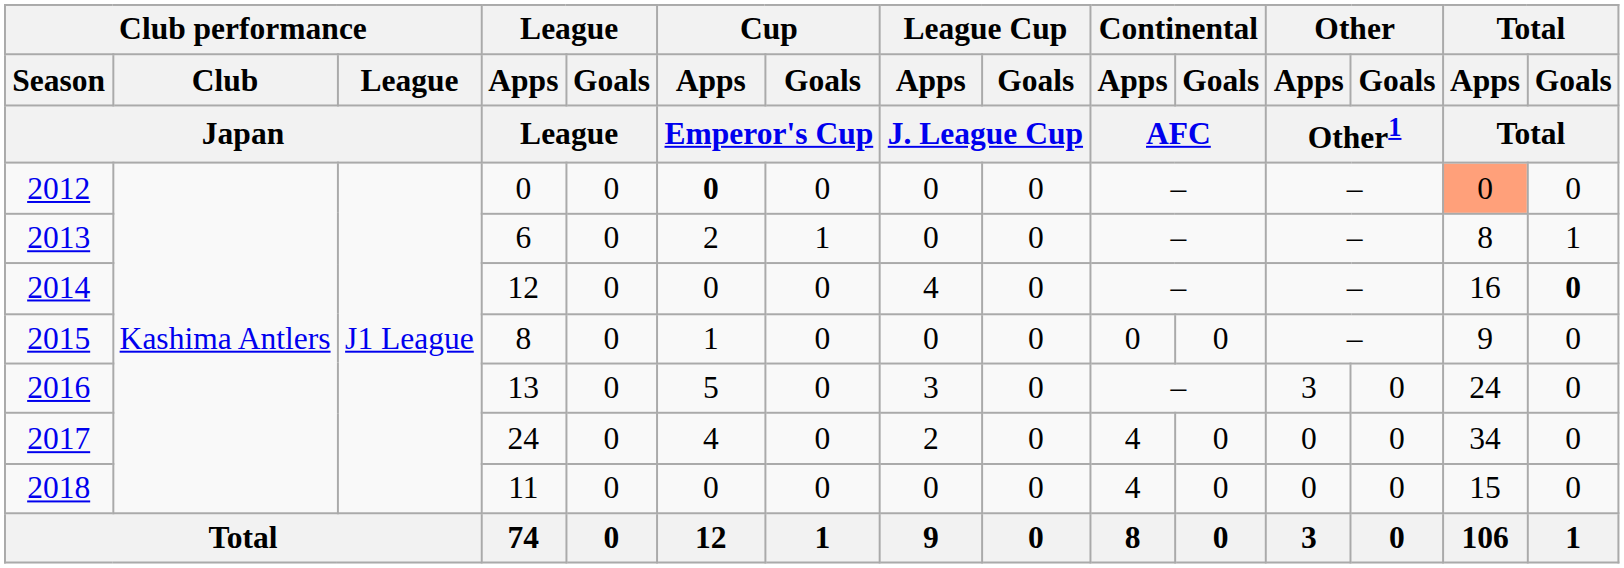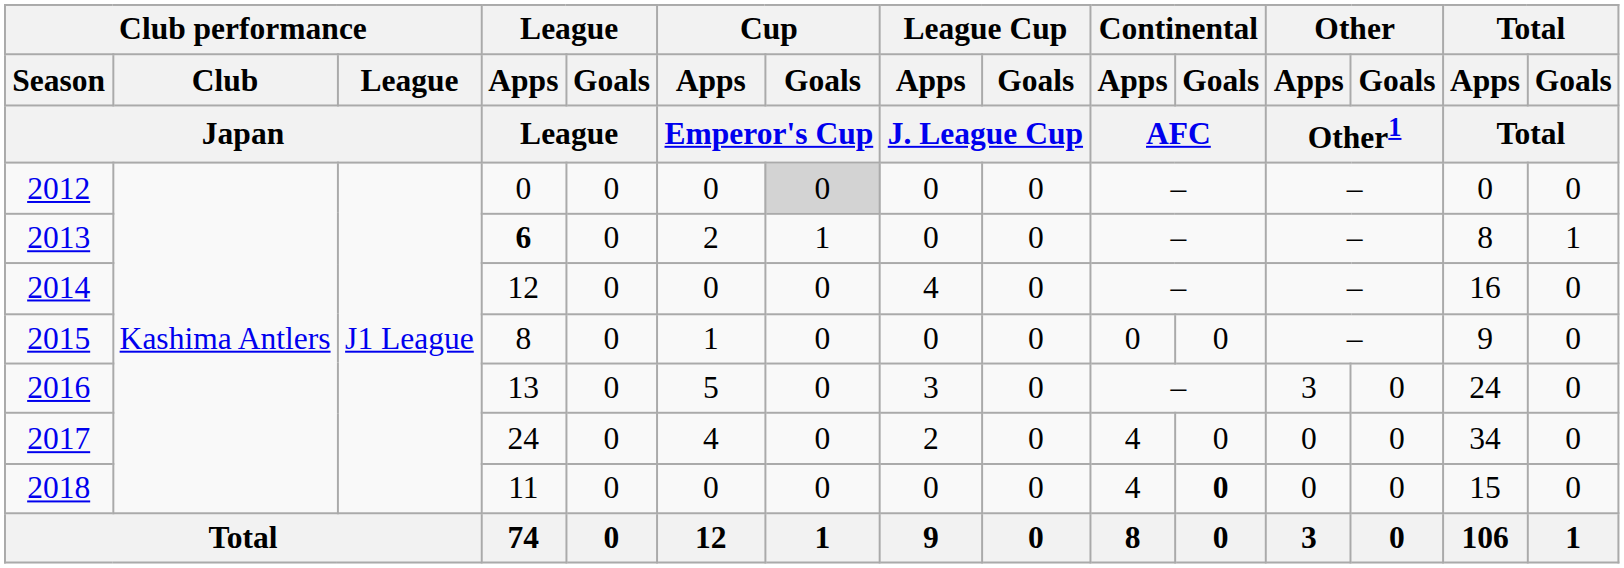(711, 187) bold -> (711, 187) normal
(822, 187) no background -> (822, 187) lightgrey background
(1485, 187) lightsalmon background -> (1485, 187) no background
(523, 237) normal -> (523, 237) bold
(1573, 287) bold -> (1573, 287) normal
(1221, 487) normal -> (1221, 487) bold
